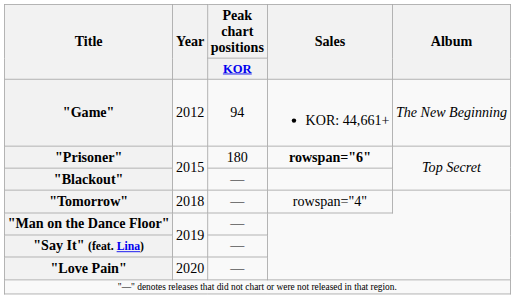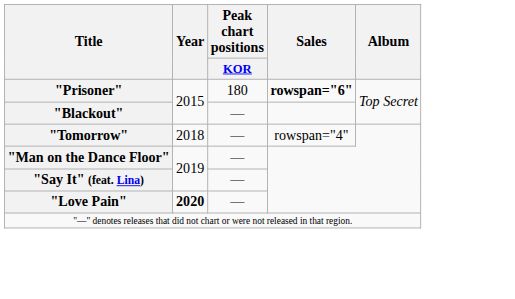- row: (89, 112)
(190, 268) normal -> (190, 202) bold
